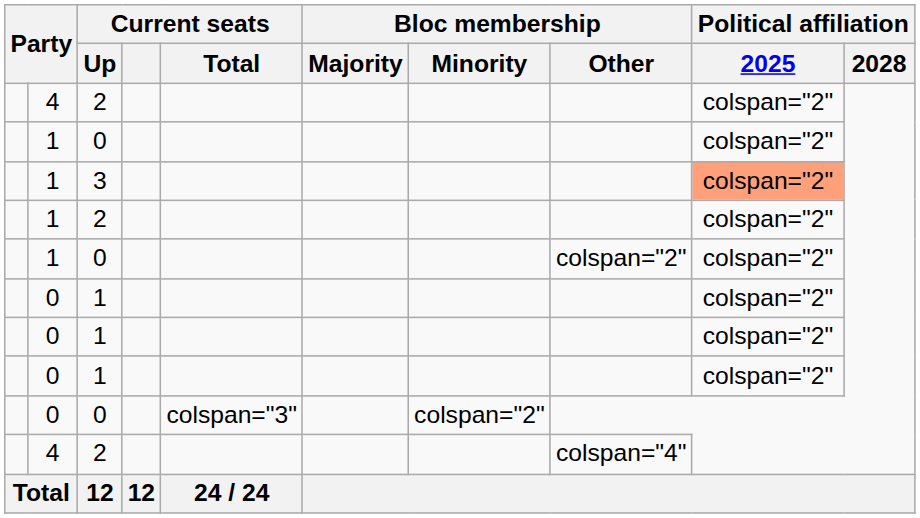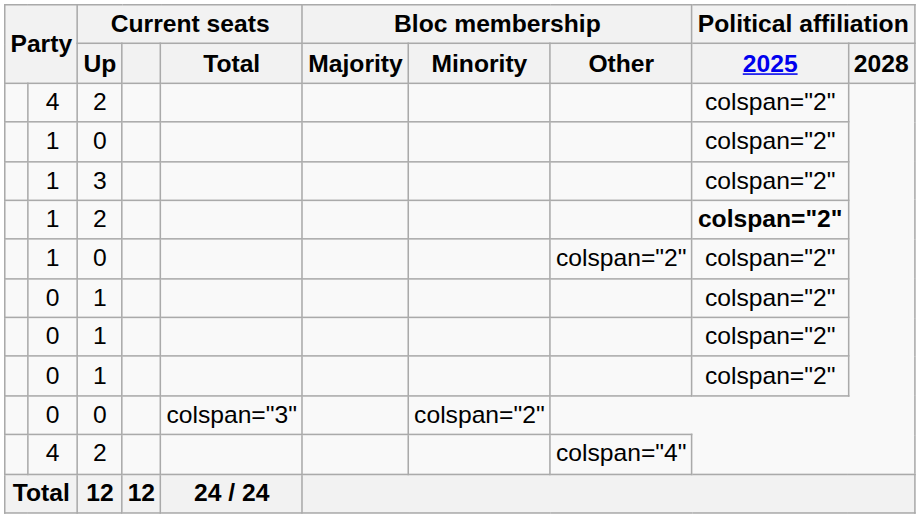(768, 180) lightsalmon background -> (770, 180) no background
(768, 219) normal -> (770, 219) bold
